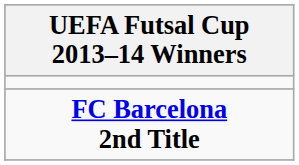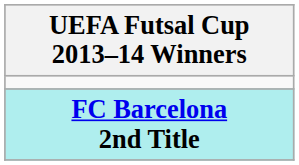(149, 124) no background -> (149, 124) paleturquoise background
